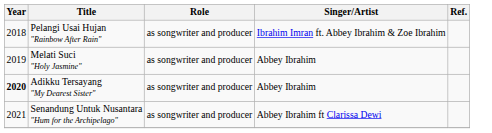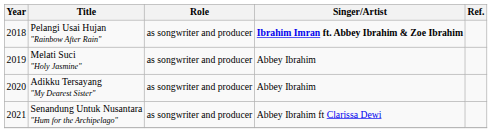(351, 33) normal -> (360, 33) bold
(16, 87) bold -> (16, 87) normal
